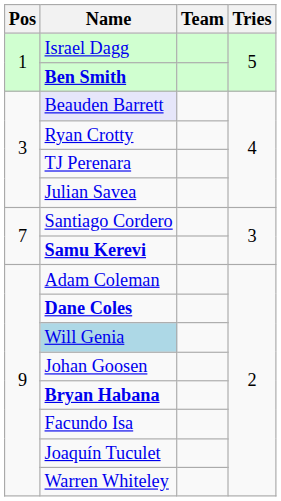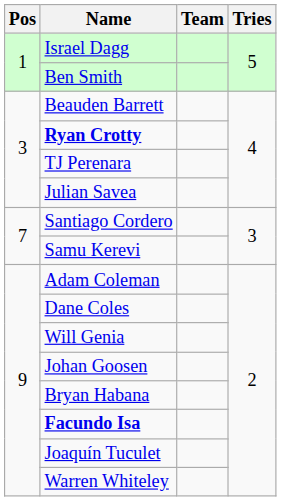(85, 76) bold -> (83, 76) normal
(104, 105) lavender background -> (104, 105) no background
(89, 134) normal -> (93, 134) bold
(95, 250) bold -> (92, 250) normal
(88, 308) bold -> (87, 308) normal
(84, 337) lightblue background -> (84, 337) no background
(102, 395) bold -> (97, 395) normal
(89, 423) normal -> (92, 423) bold
